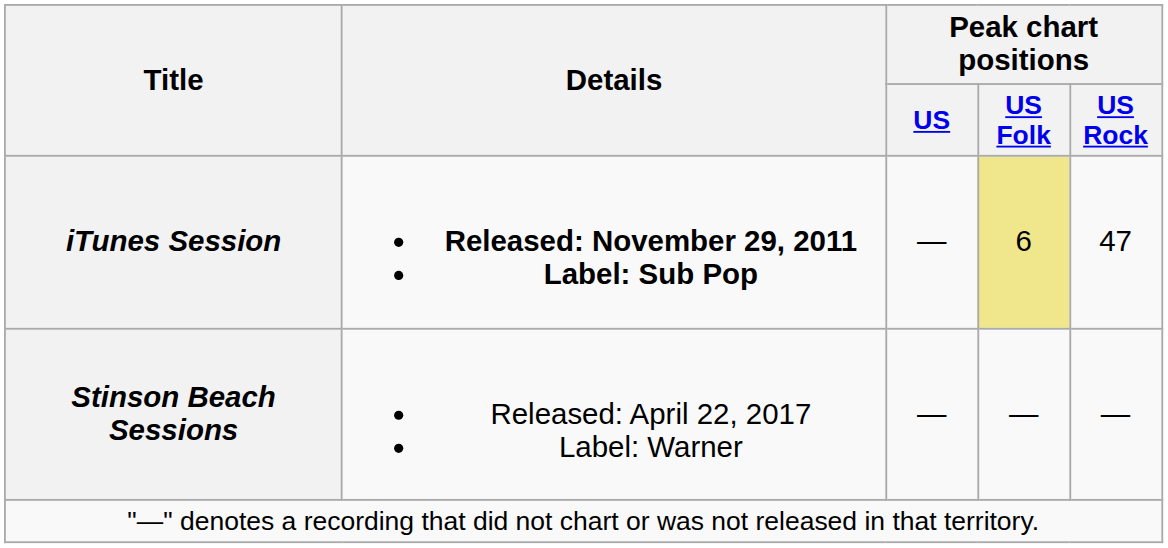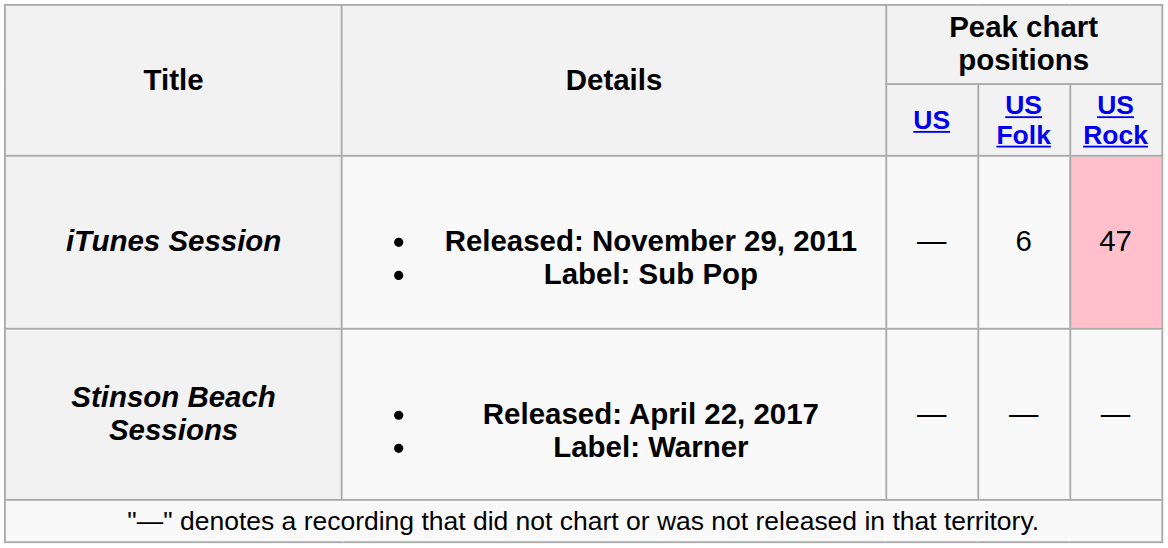(1024, 241) khaki background -> (1024, 241) no background
(1116, 241) no background -> (1116, 241) pink background
(614, 430) normal -> (614, 430) bold
